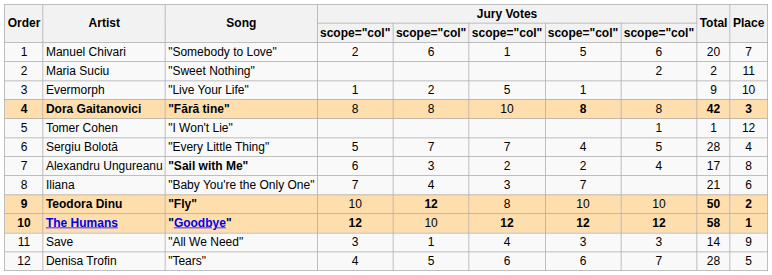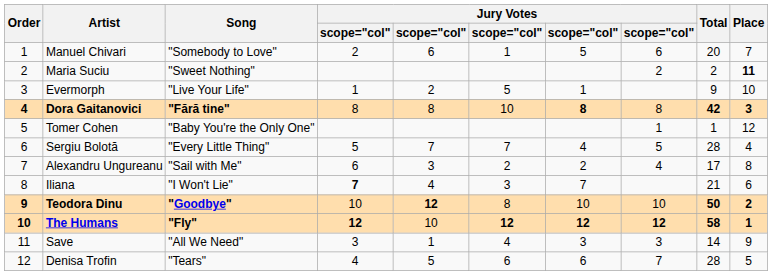(749, 71) normal -> (749, 71) bold
(200, 128) "I Won't Lie" -> (241, 128) "Baby You're the Only One"
(208, 166) bold -> (205, 166) normal
(241, 185) "Baby You're the Only One" -> (200, 185) "I Won't Lie"
(355, 185) normal -> (355, 185) bold
(183, 204) "Fly" -> (200, 204) "Goodbye"
(200, 223) "Goodbye" -> (183, 223) "Fly"
